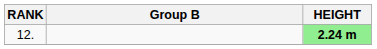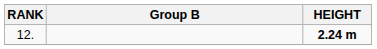(337, 35) lightgreen background -> (337, 35) no background
